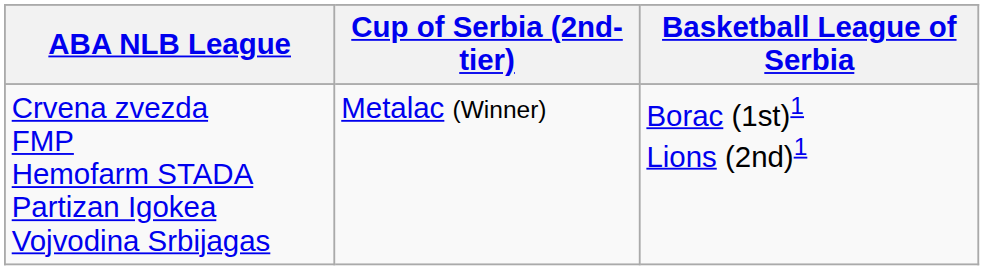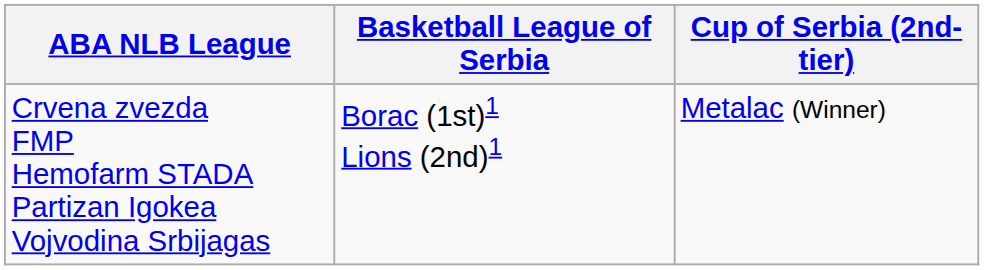columns swapped: (809, 44) <-> (487, 44)
